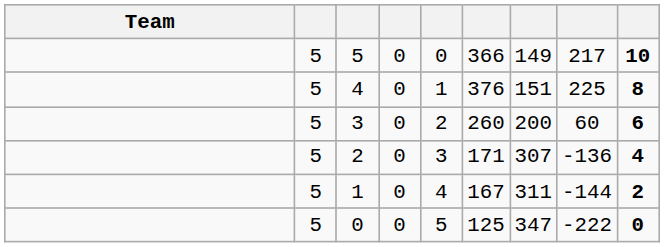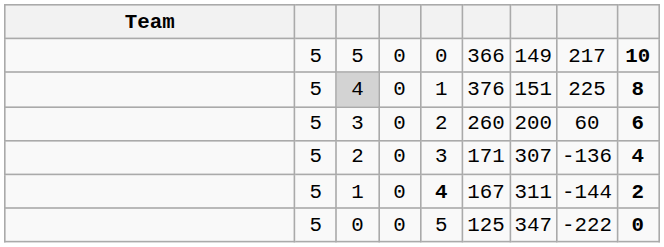(358, 90) no background -> (358, 90) lightgrey background
(441, 191) normal -> (441, 191) bold
